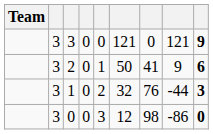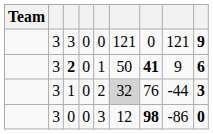(71, 66) normal -> (71, 66) bold
(151, 66) normal -> (151, 66) bold
(124, 91) no background -> (124, 91) lightgrey background
(151, 116) normal -> (151, 116) bold
